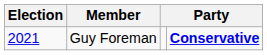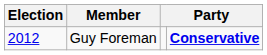(24, 38) 2021 -> (24, 38) 2012
